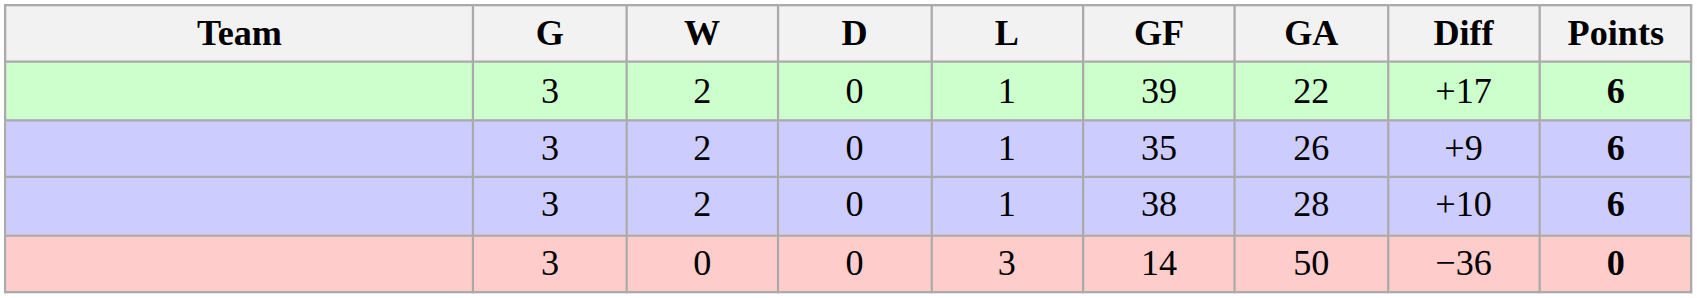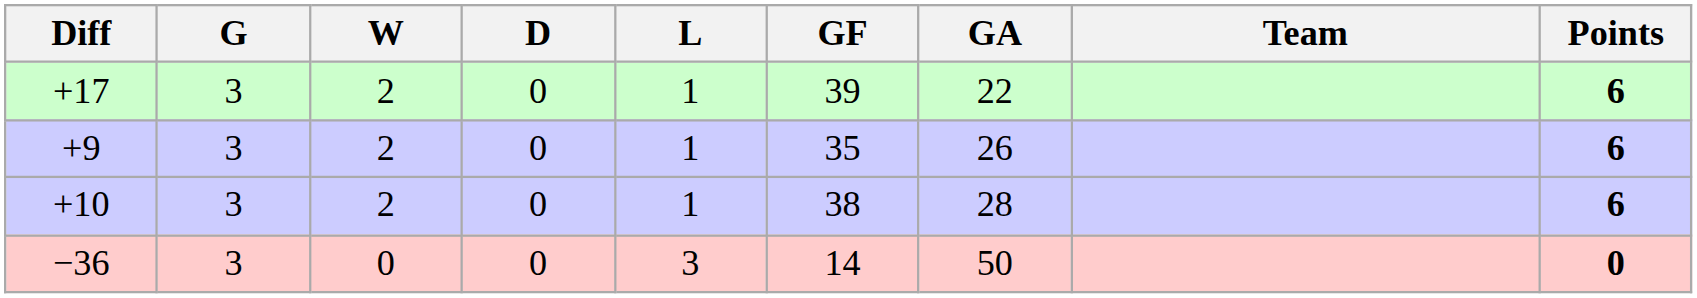columns swapped: (239, 33) <-> (1464, 33)
